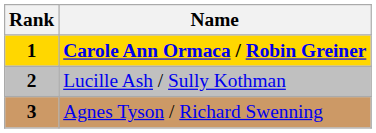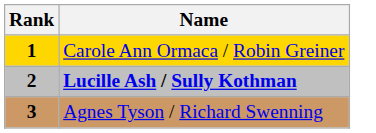(215, 50) bold -> (204, 50) normal
(175, 81) normal -> (180, 81) bold
